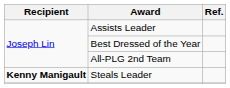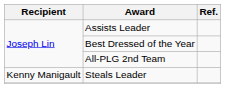(46, 75) bold -> (44, 75) normal
